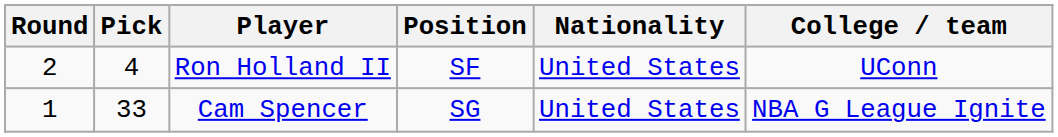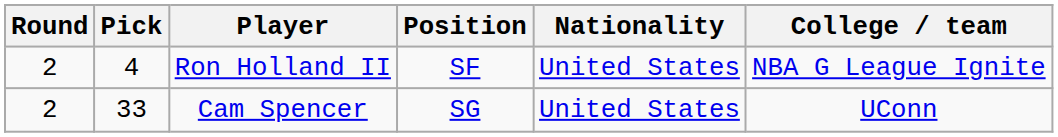(899, 68) UConn -> (899, 68) NBA G League Ignite
(50, 110) 1 -> (50, 110) 2
(899, 110) NBA G League Ignite -> (899, 110) UConn
